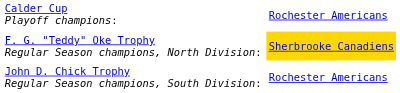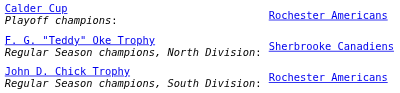(331, 46) gold background -> (331, 46) no background
